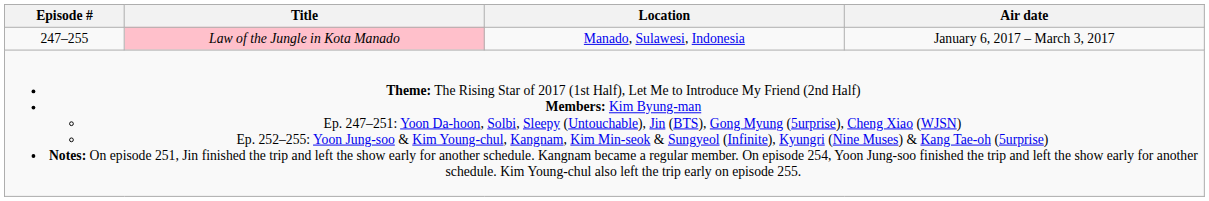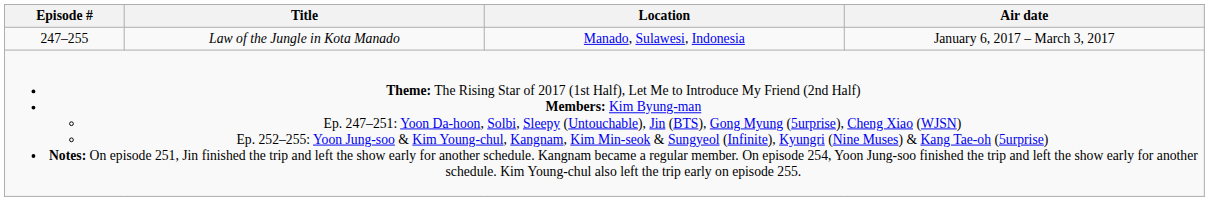(304, 38) pink background -> (304, 38) no background
